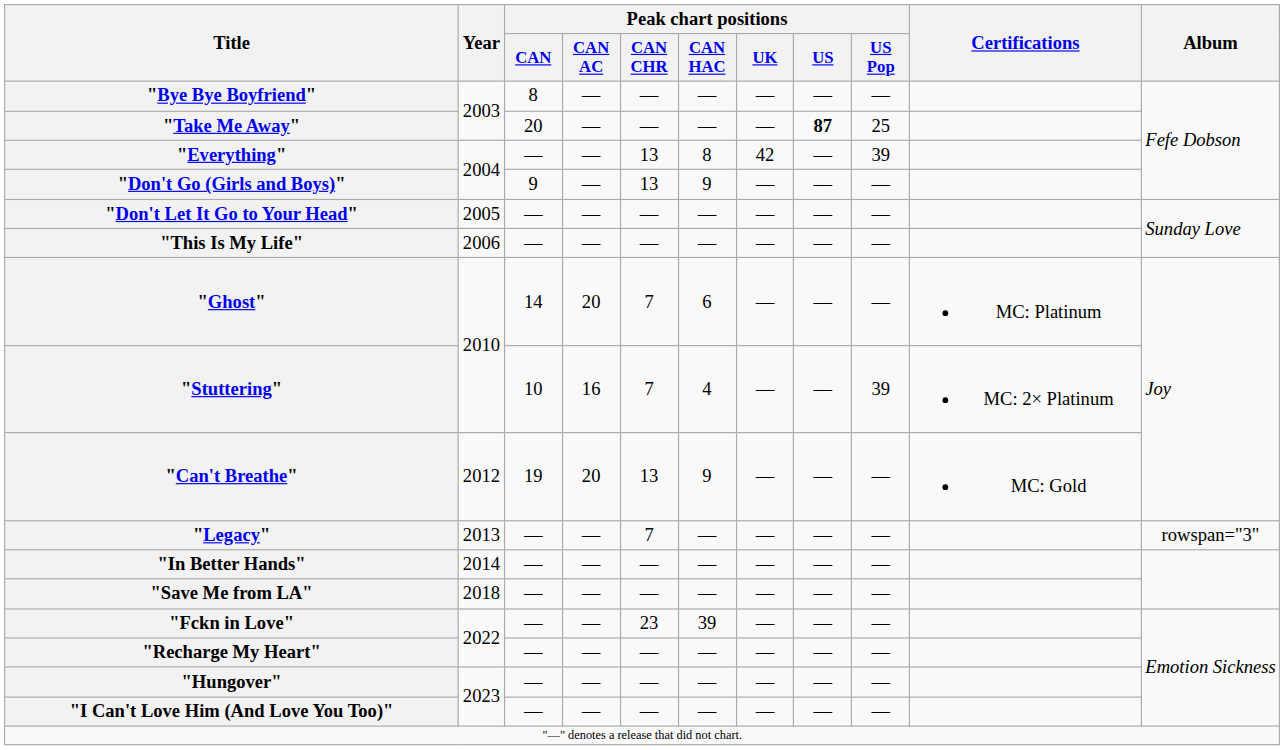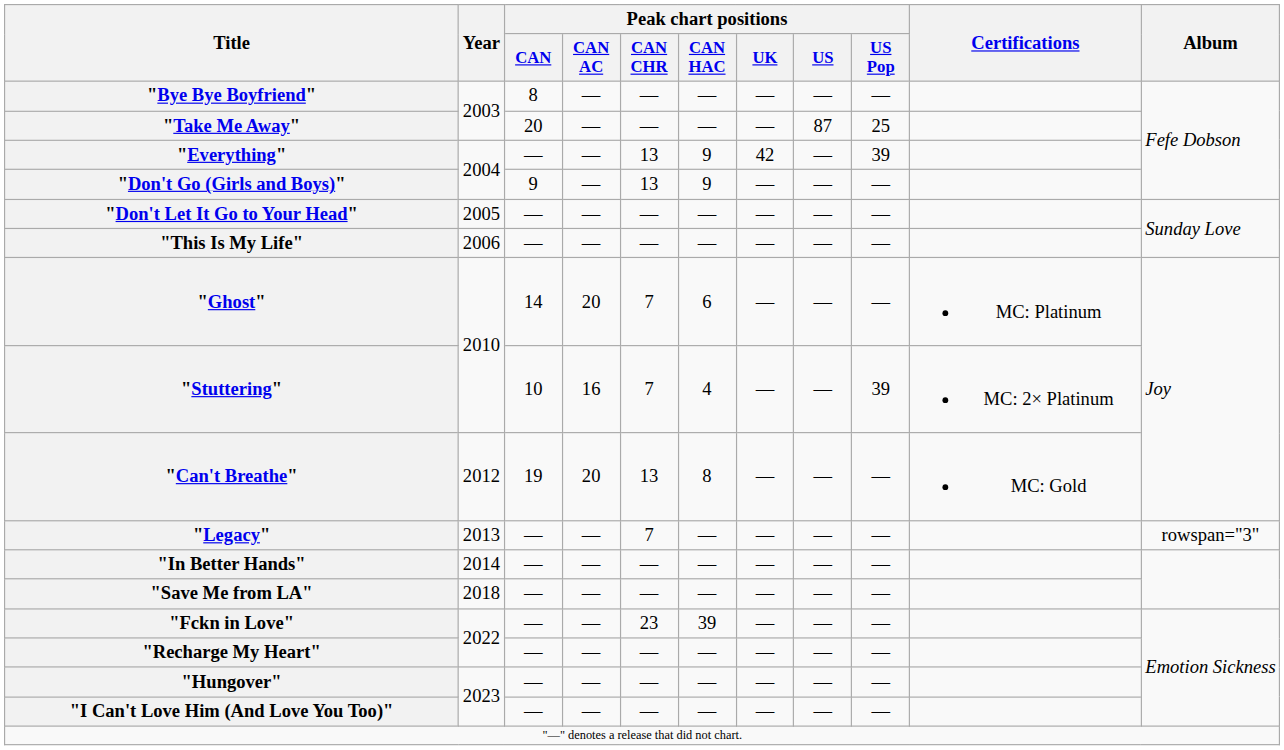(823, 125) bold -> (823, 125) normal
(707, 154) 8 -> (707, 154) 9
(707, 476) 9 -> (707, 476) 8
